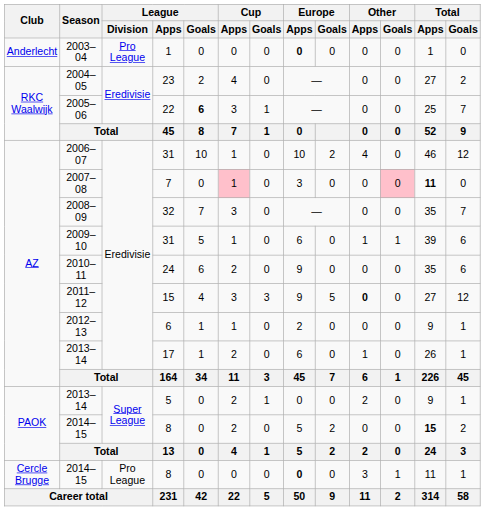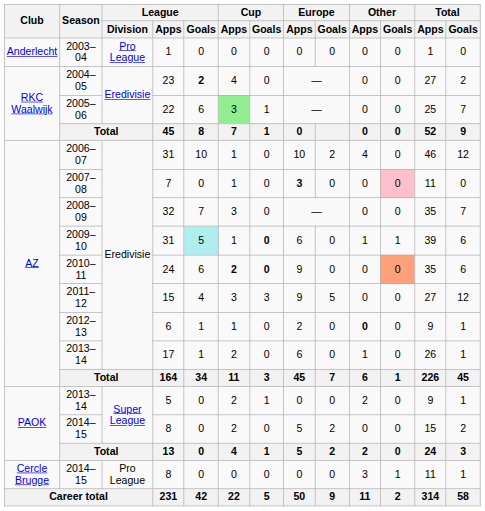(299, 52) bold -> (299, 52) normal
(201, 80) normal -> (201, 80) bold
(201, 109) bold -> (201, 109) normal
(234, 109) no background -> (234, 109) lightgreen background
(234, 183) pink background -> (234, 183) no background
(299, 183) normal -> (299, 183) bold
(430, 183) bold -> (430, 183) normal
(201, 240) no background -> (201, 240) paleturquoise background
(267, 240) normal -> (267, 240) bold
(234, 269) normal -> (234, 269) bold
(267, 269) normal -> (267, 269) bold
(398, 269) no background -> (398, 269) lightsalmon background
(365, 298) bold -> (365, 298) normal
(365, 326) normal -> (365, 326) bold
(430, 429) bold -> (430, 429) normal
(299, 474) bold -> (299, 474) normal
